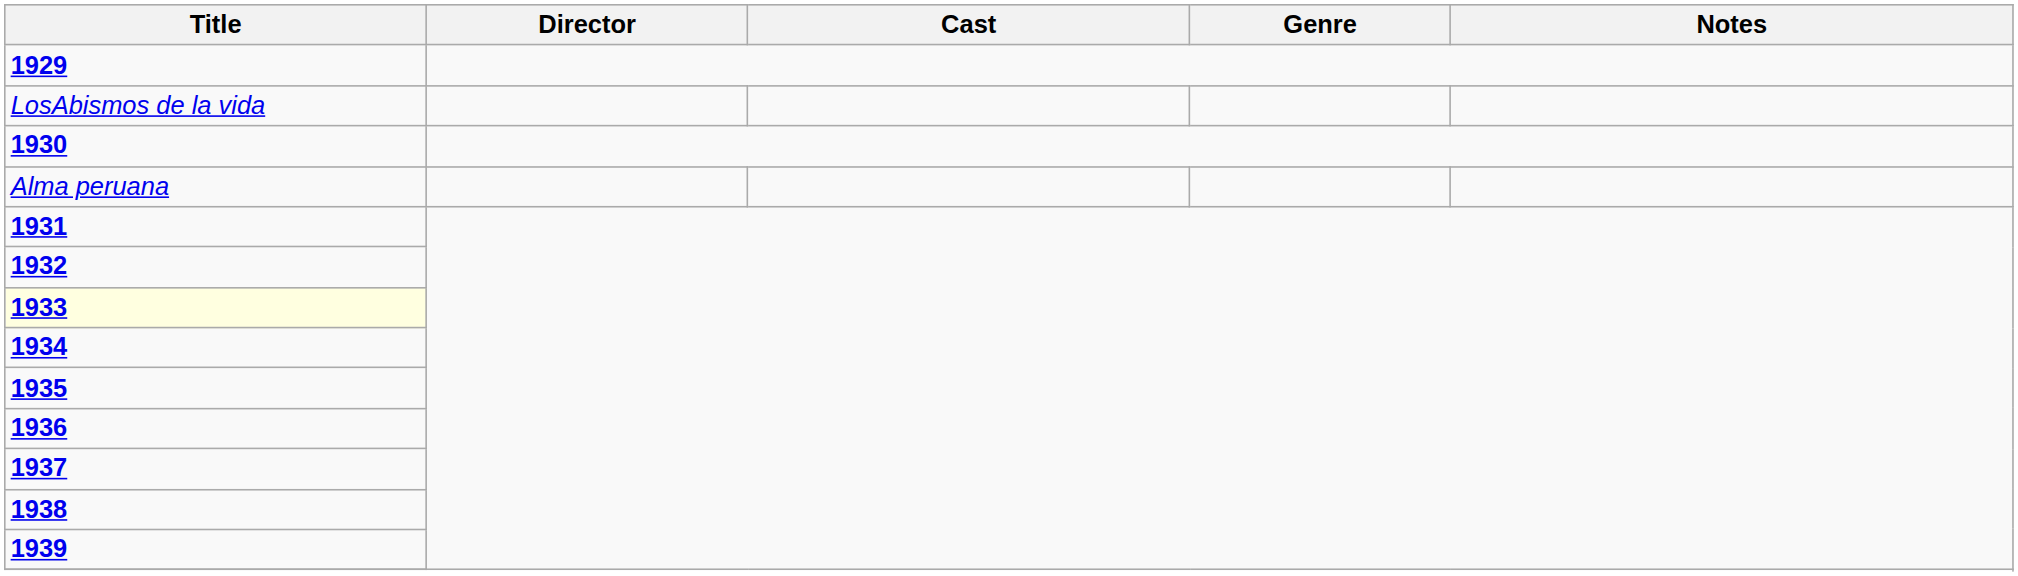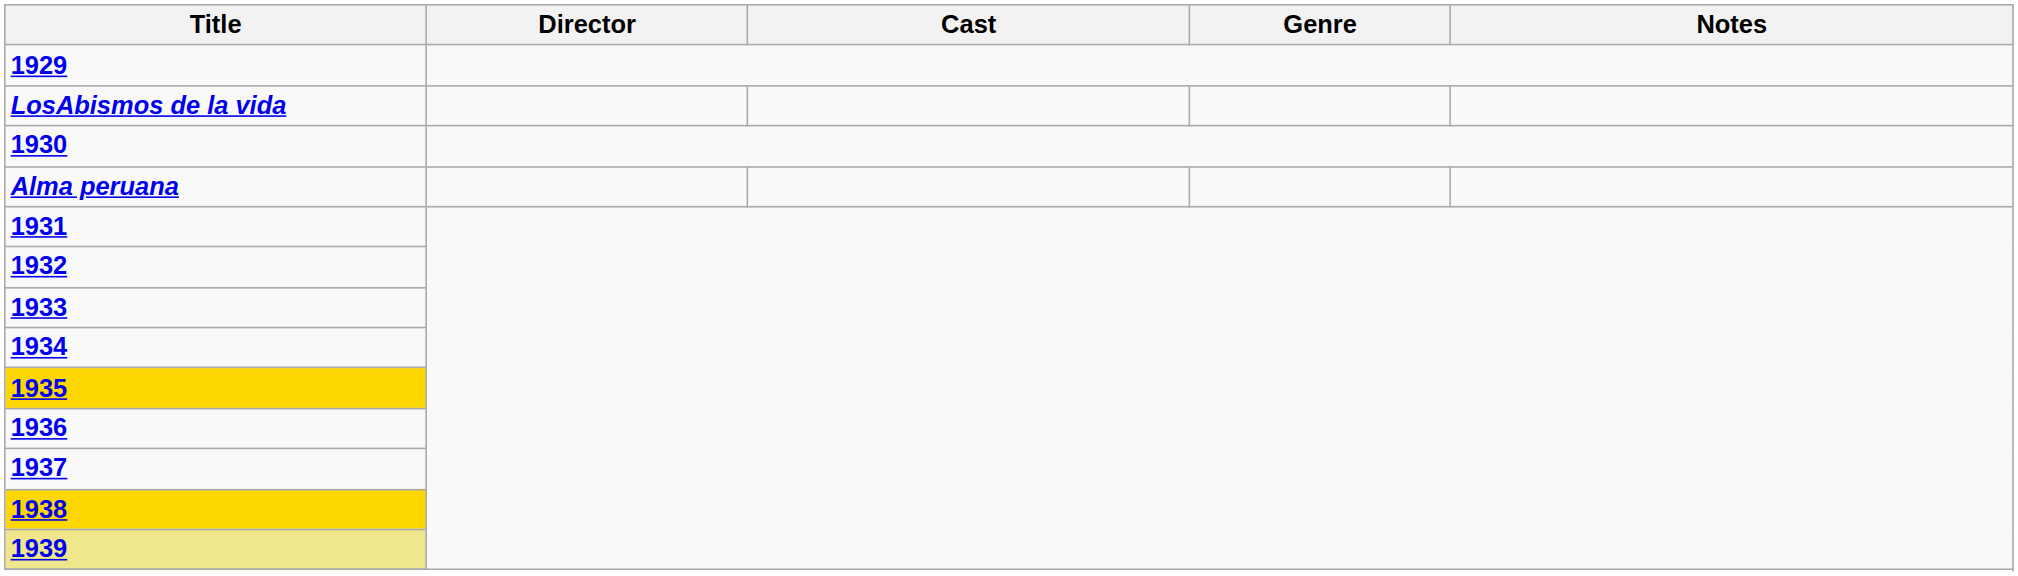(138, 105) normal -> (149, 105) bold
(90, 186) normal -> (95, 186) bold
(39, 307) lightyellow background -> (39, 307) no background
(39, 387) no background -> (39, 387) gold background
(39, 508) no background -> (39, 508) gold background
(39, 549) no background -> (39, 549) khaki background
